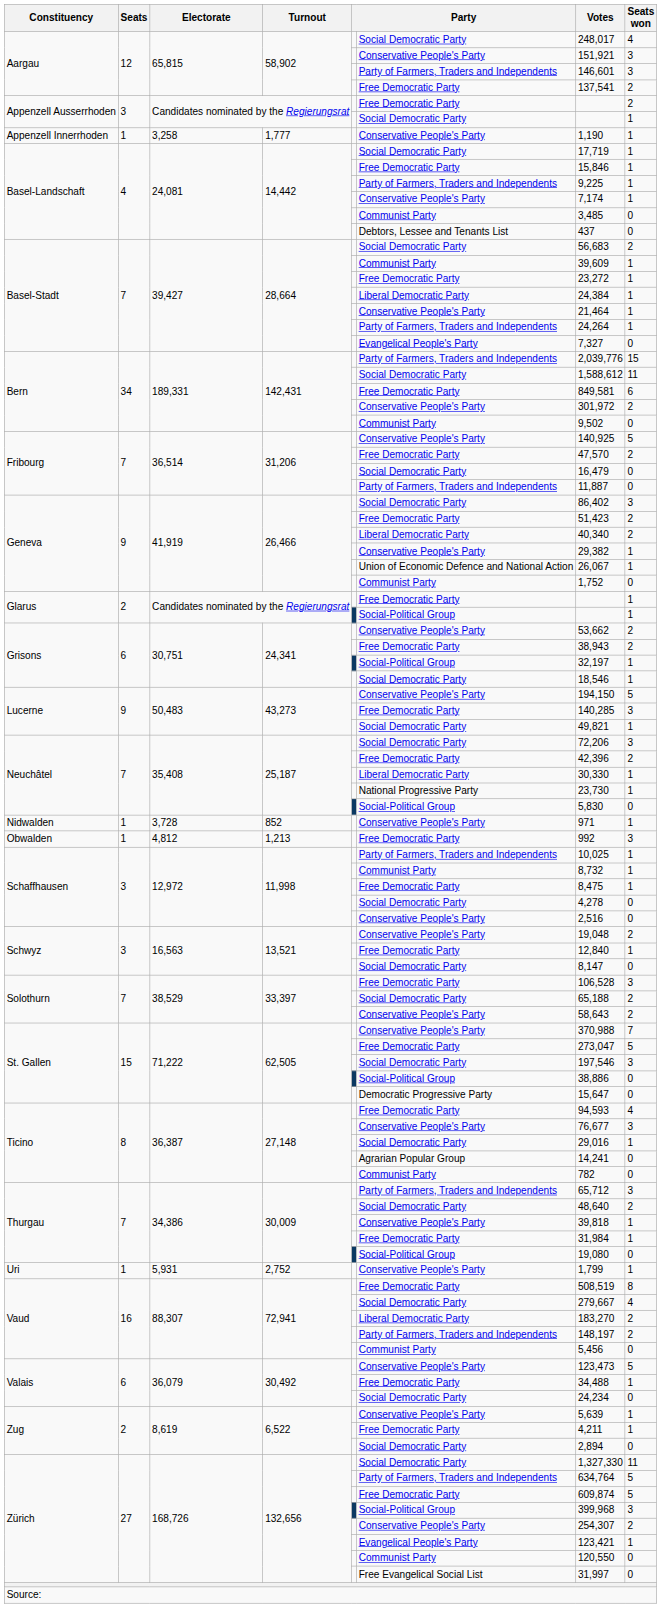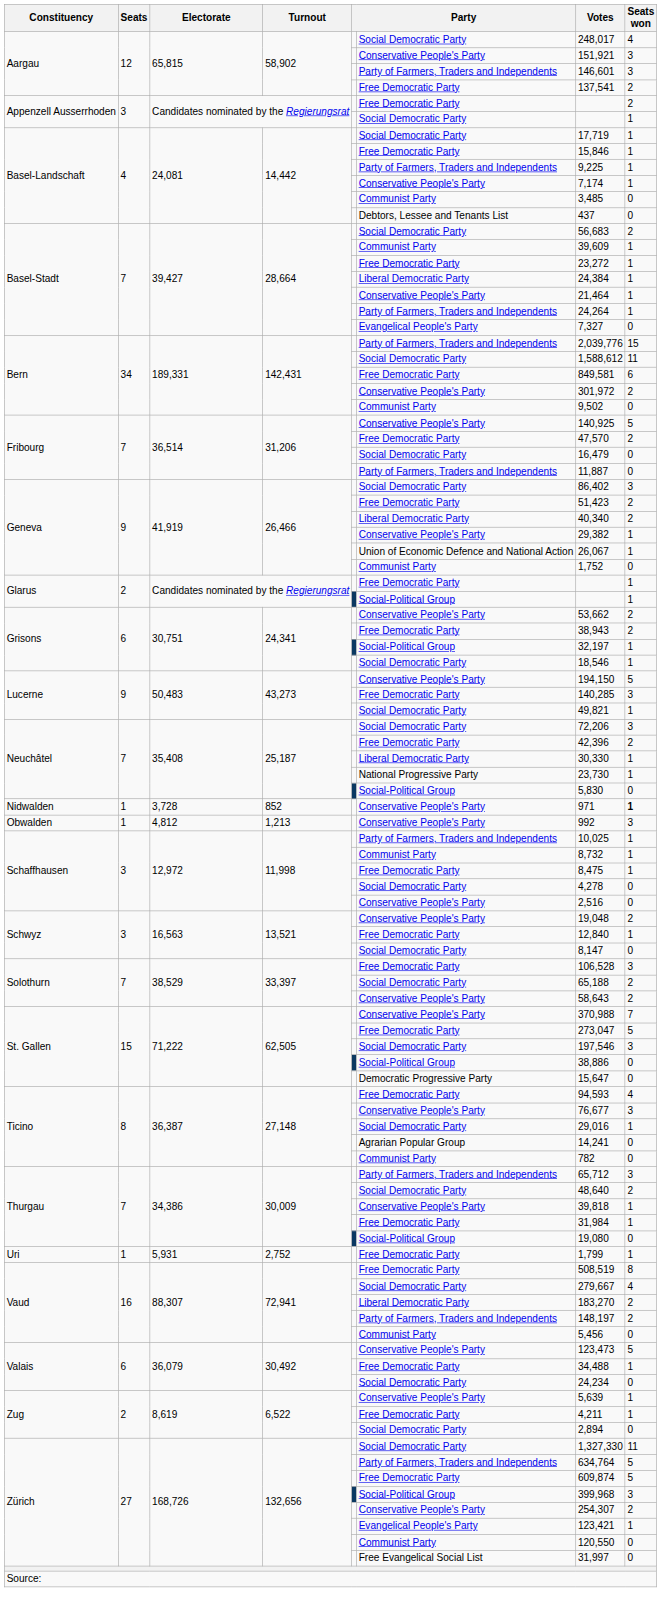- row: (57, 135)
(630, 823) normal -> (630, 807) bold
(409, 839) Free Democratic Party -> (422, 823) Conservative People's Party
(422, 1270) Conservative People's Party -> (409, 1254) Free Democratic Party
